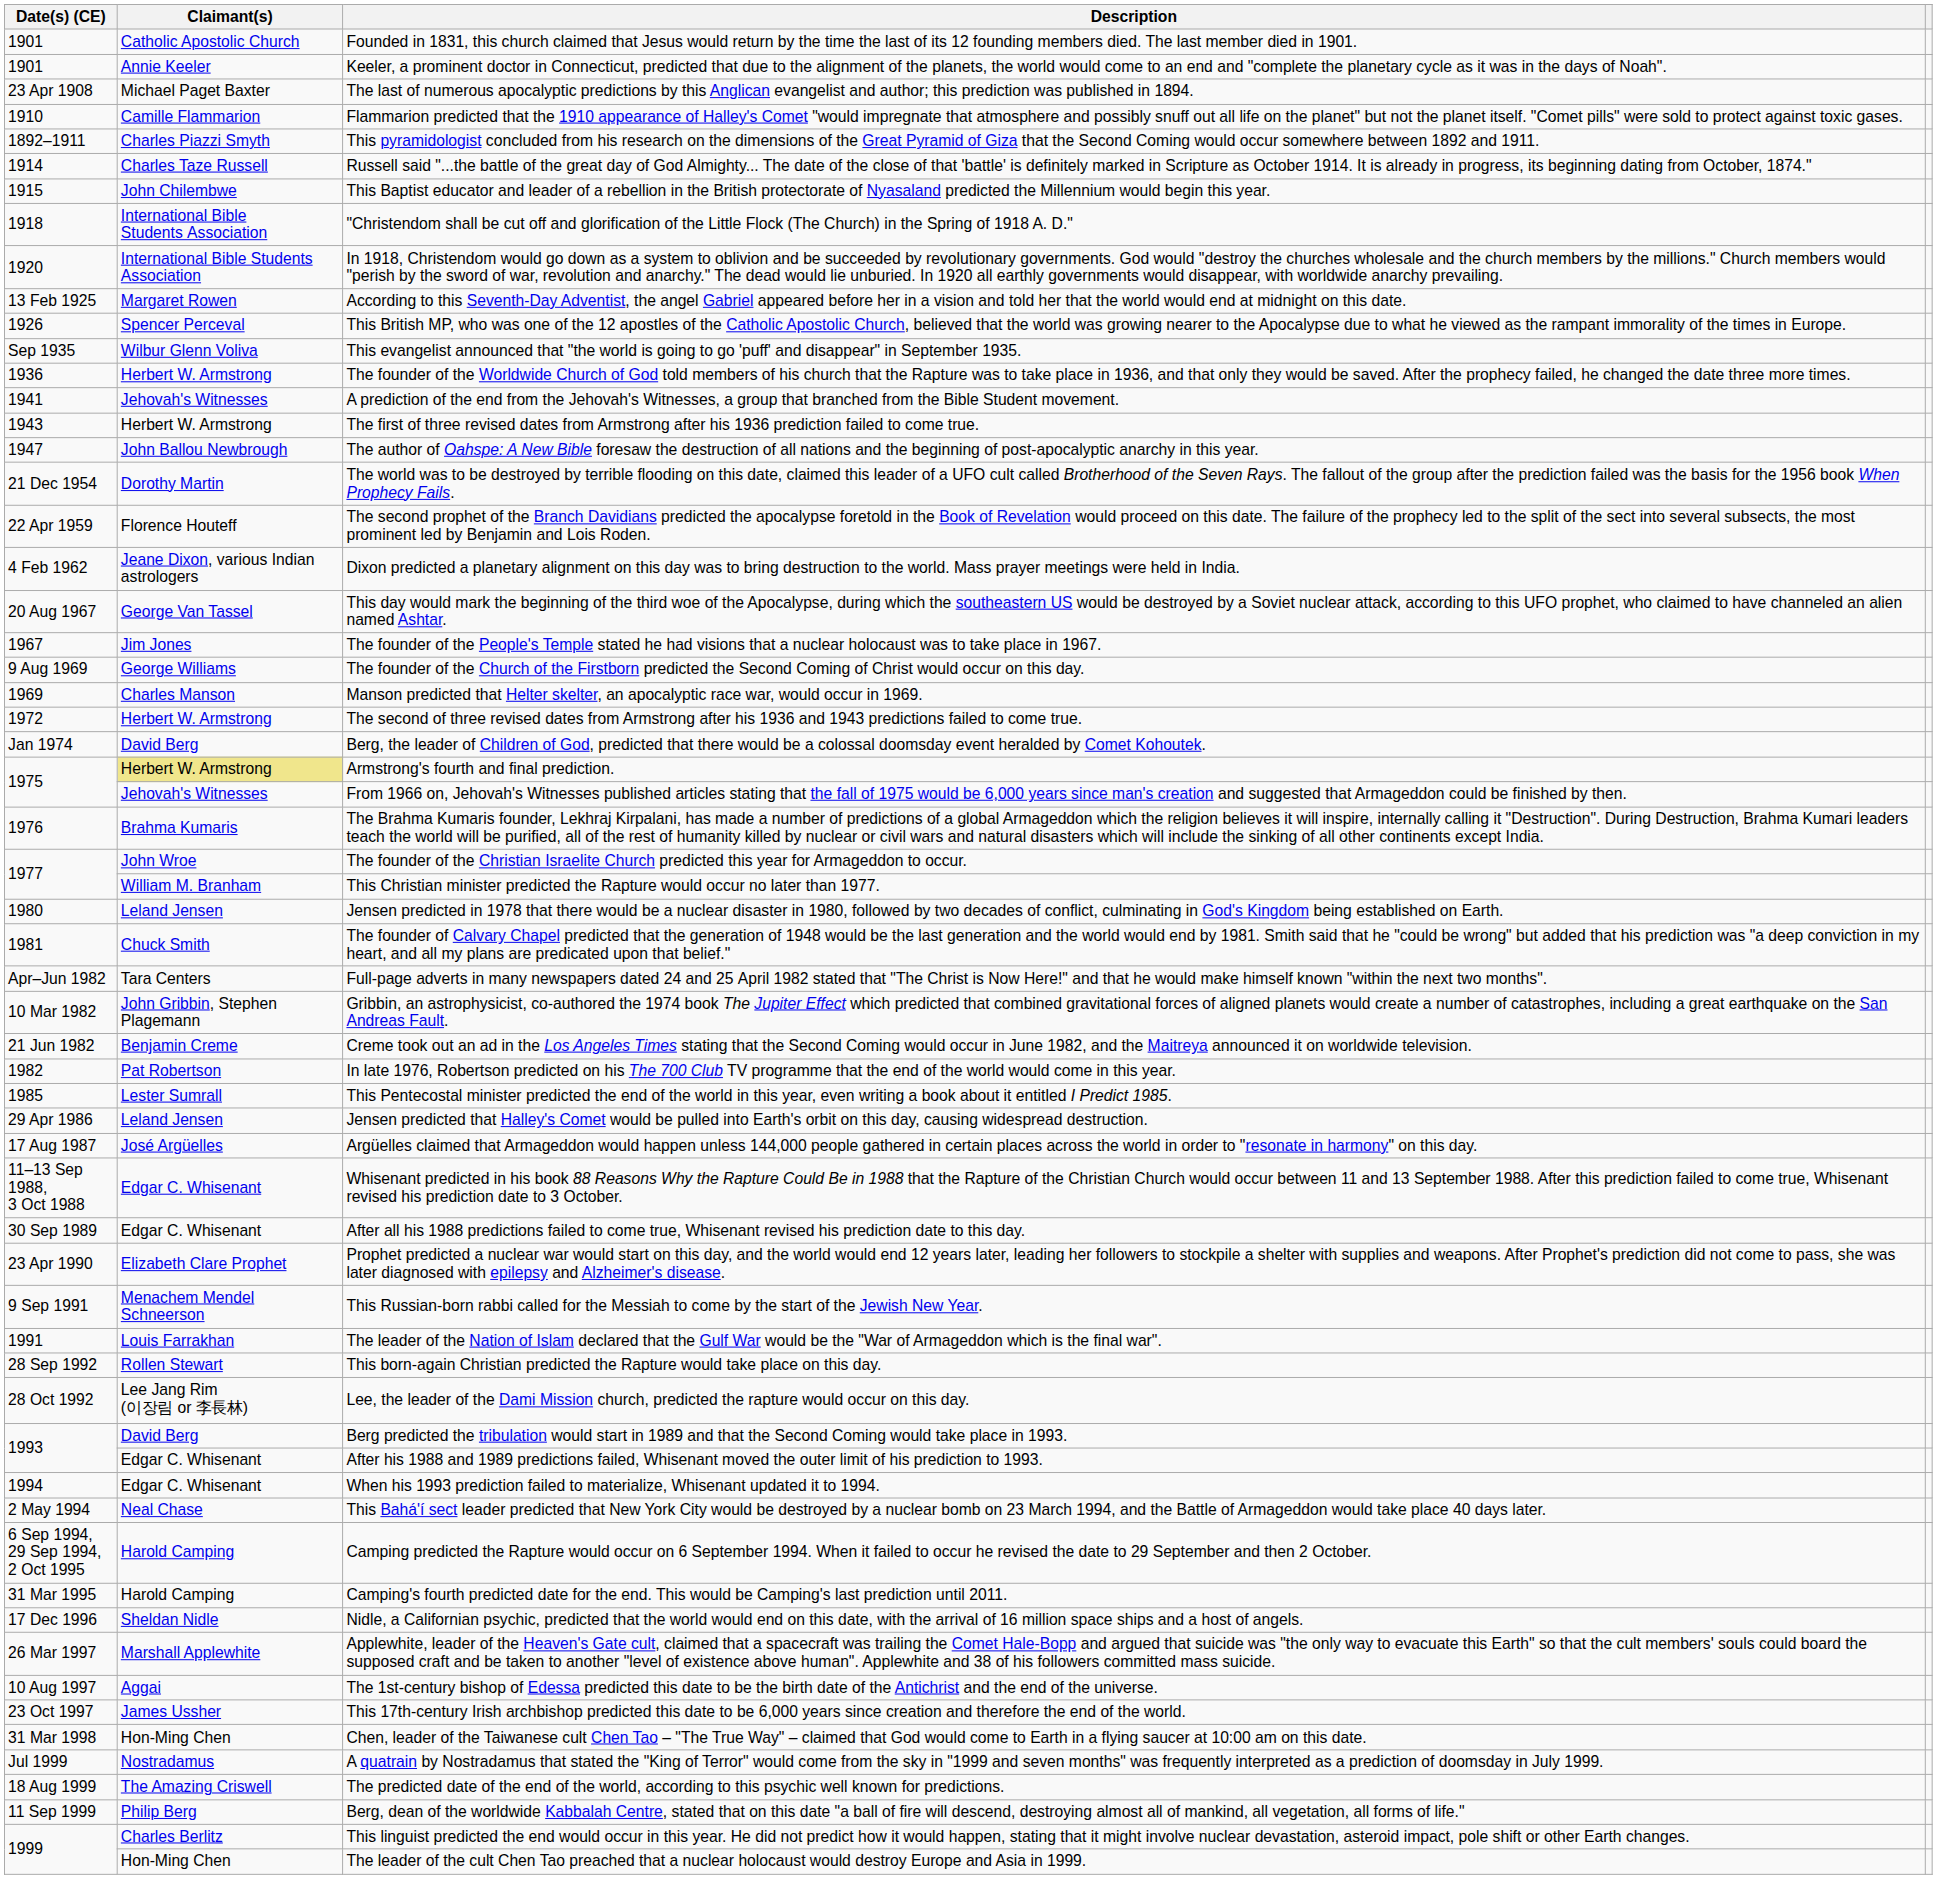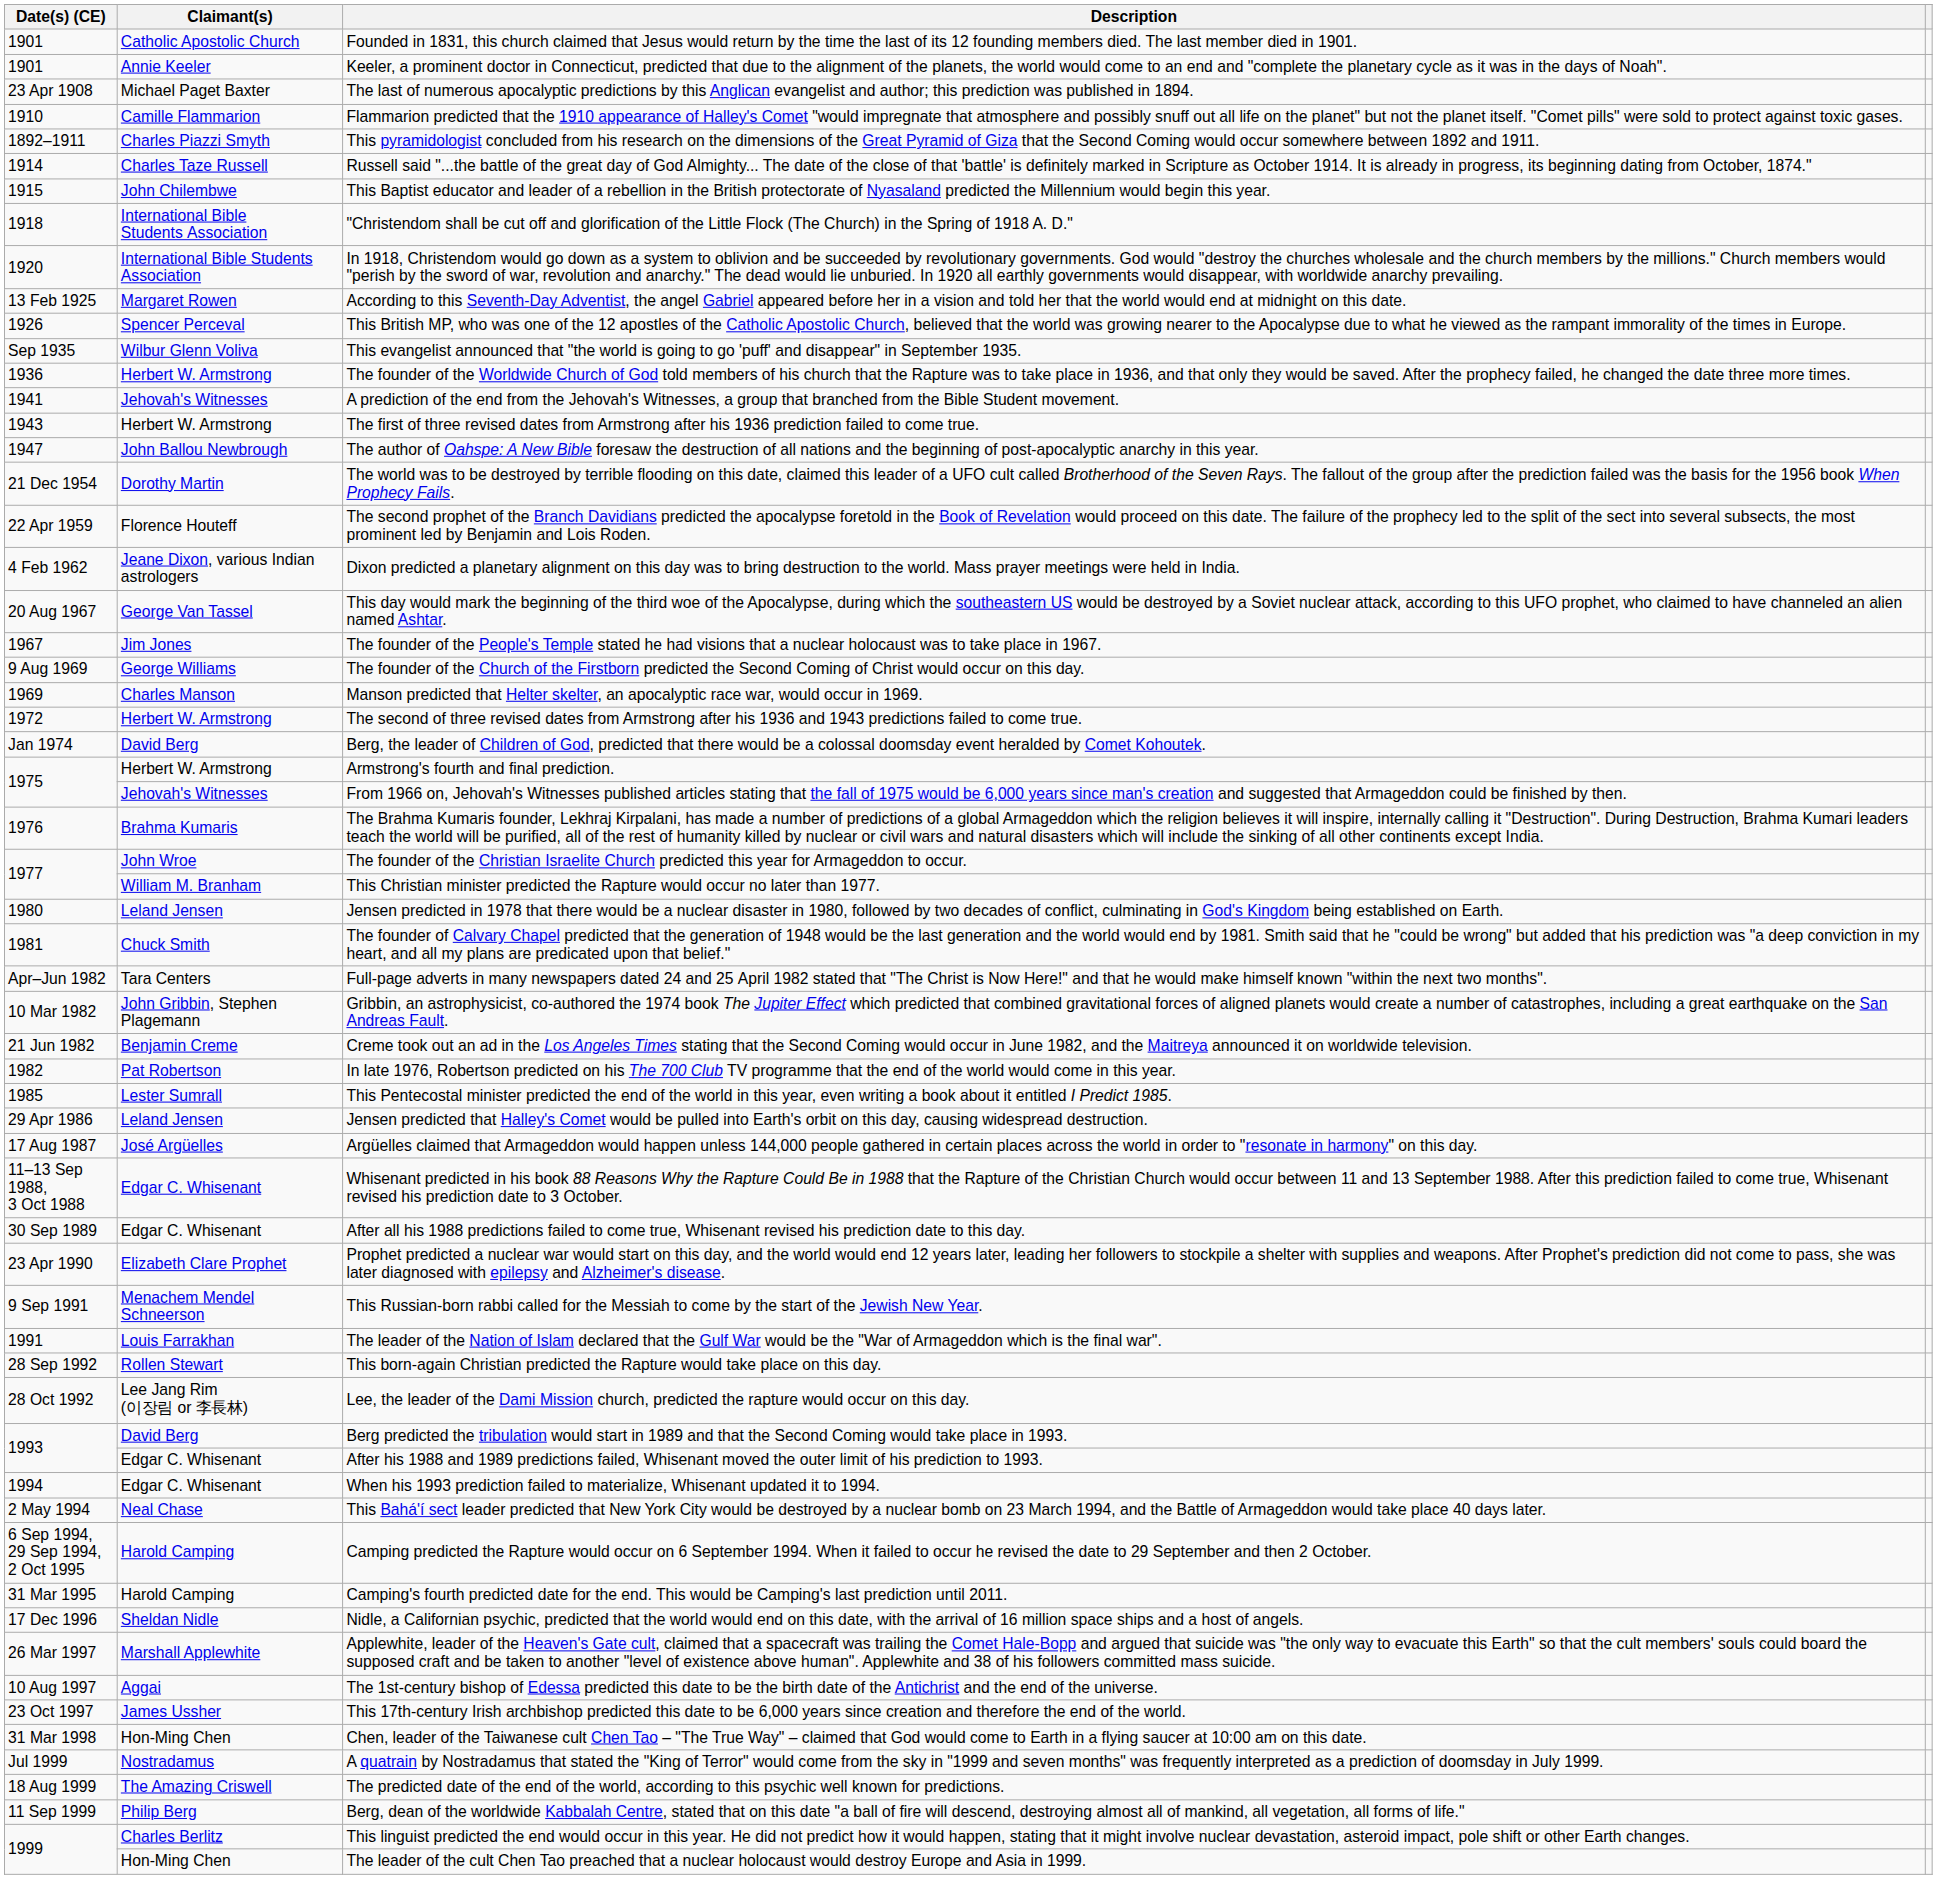(196, 769) khaki background -> (196, 769) no background
